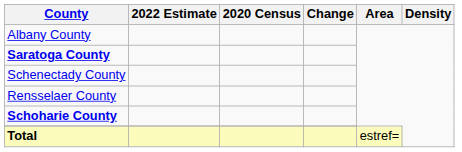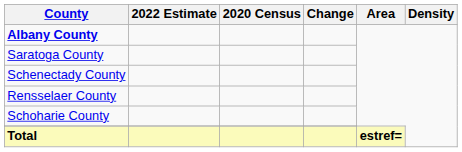(49, 34) normal -> (53, 34) bold
(59, 55) bold -> (55, 55) normal
(62, 116) bold -> (58, 116) normal
(379, 136) normal -> (381, 136) bold
